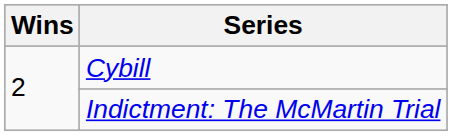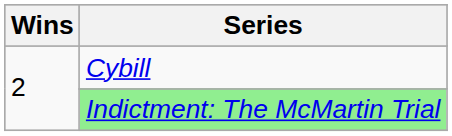(263, 109) no background -> (263, 109) lightgreen background
